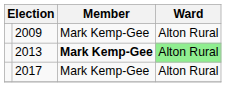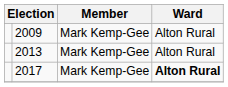(106, 52) bold -> (105, 52) normal
(188, 52) lightgreen background -> (185, 52) no background
(188, 71) normal -> (188, 71) bold
